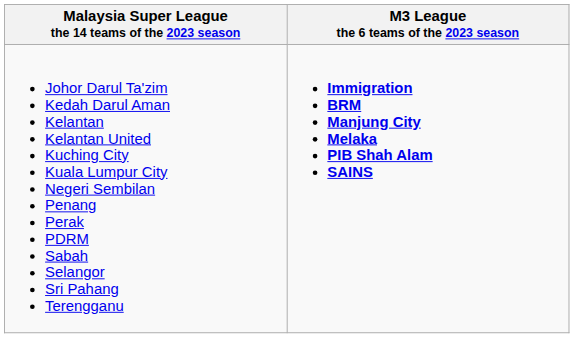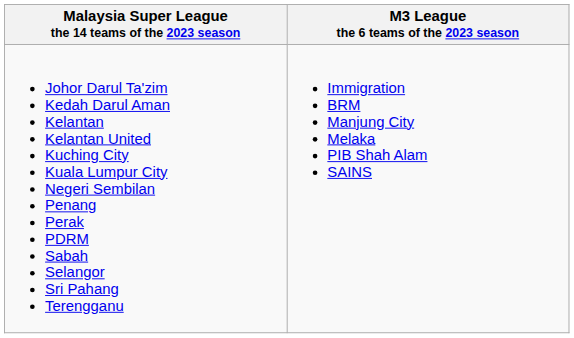(428, 130) bold -> (428, 130) normal
